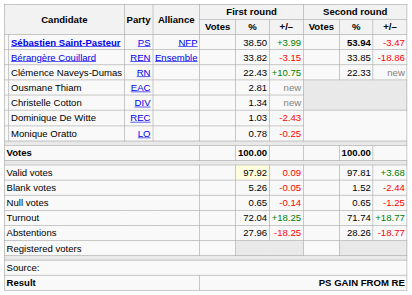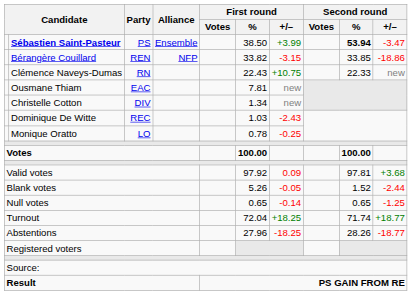(188, 42) NFP -> (176, 42) Ensemble
(176, 58) Ensemble -> (188, 58) NFP
(258, 88) 2.81 -> (258, 88) 7.81
(255, 173) lightyellow background -> (255, 173) no background
